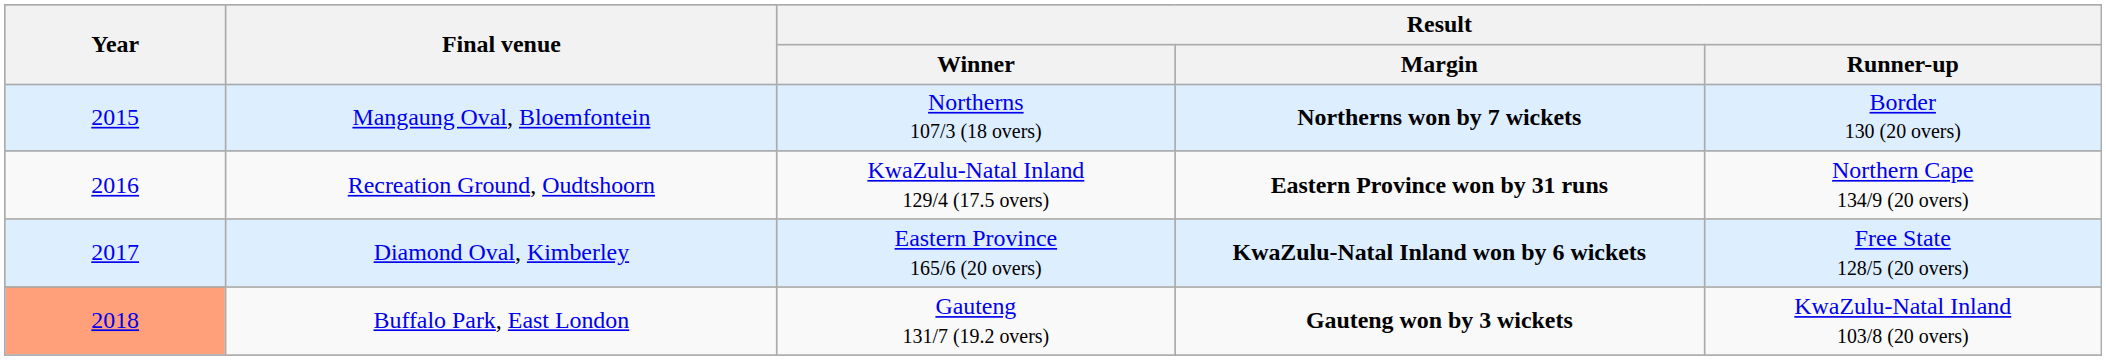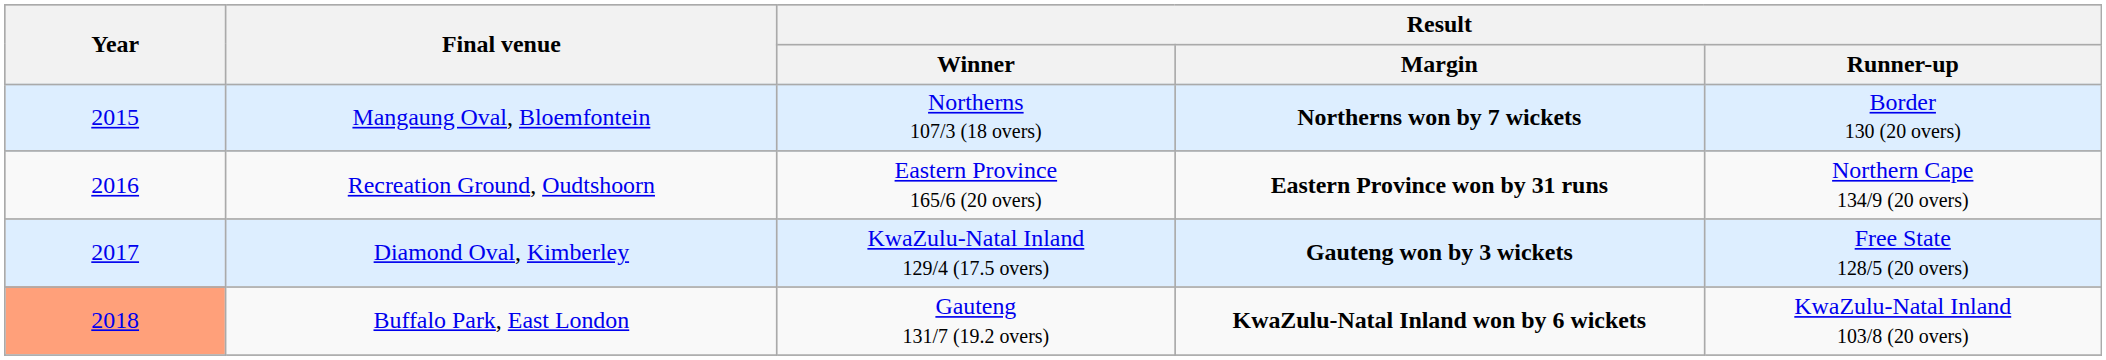(976, 185) KwaZulu-Natal Inland 129/4 (17.5 overs) -> (976, 185) Eastern Province 165/6 (20 overs)
(976, 252) Eastern Province 165/6 (20 overs) -> (976, 252) KwaZulu-Natal Inland 129/4 (17.5 overs)
(1439, 252) KwaZulu-Natal Inland won by 6 wickets -> (1439, 252) Gauteng won by 3 wickets
(1439, 320) Gauteng won by 3 wickets -> (1439, 320) KwaZulu-Natal Inland won by 6 wickets
